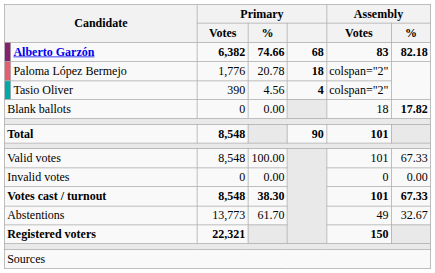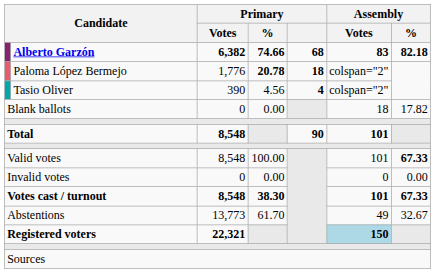(271, 71) normal -> (271, 71) bold
(414, 109) bold -> (414, 109) normal
(414, 158) normal -> (414, 158) bold
(379, 234) no background -> (379, 234) lightblue background
